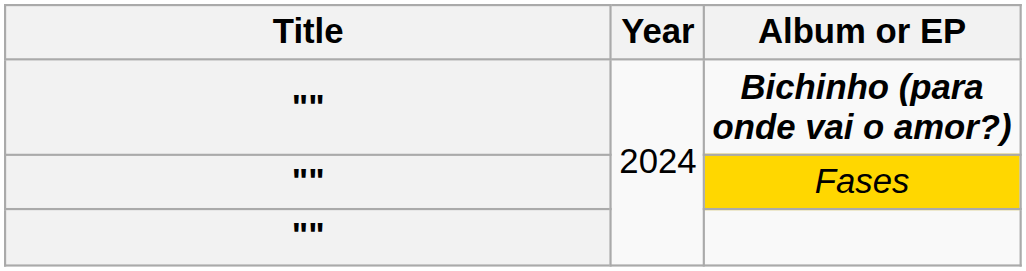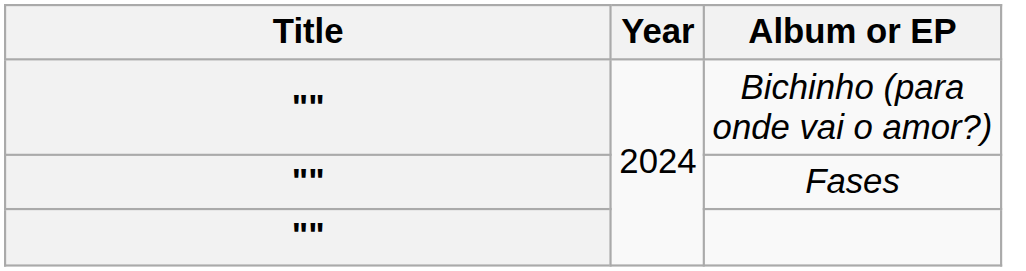(862, 106) bold -> (853, 106) normal
(862, 181) gold background -> (852, 181) no background
